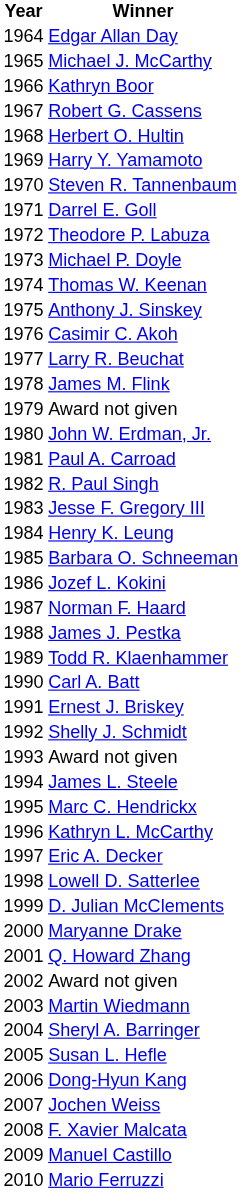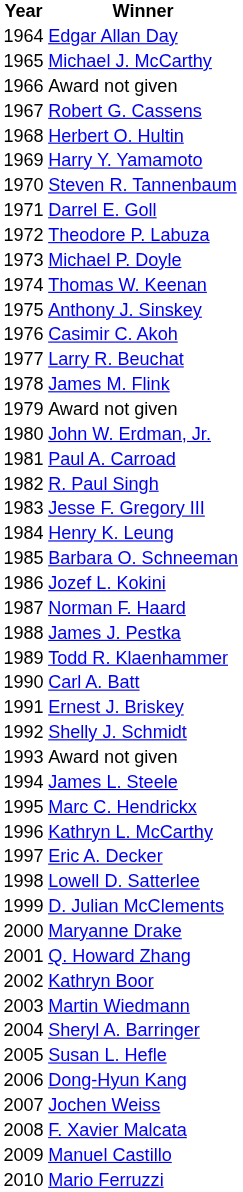(101, 86) Kathryn Boor -> (113, 86) Award not given
(113, 981) Award not given -> (101, 981) Kathryn Boor
